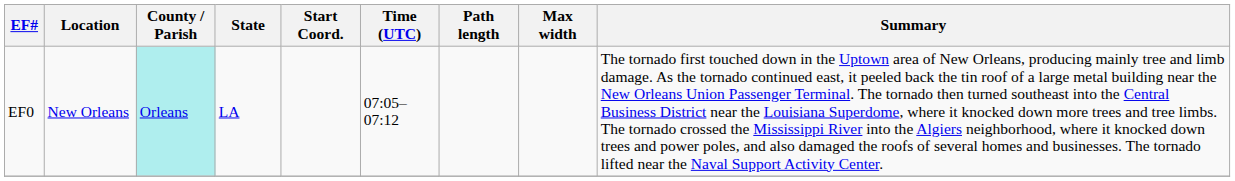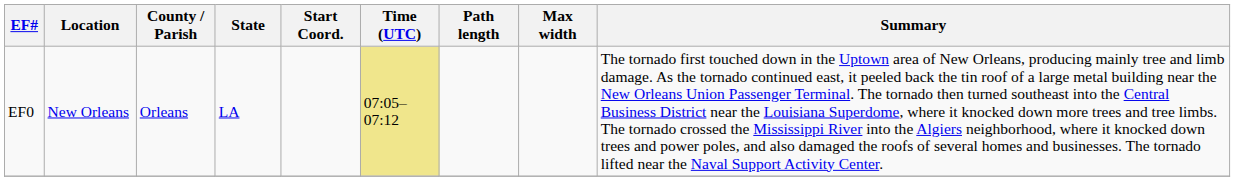(164, 111) paleturquoise background -> (164, 111) no background
(385, 111) no background -> (385, 111) khaki background
